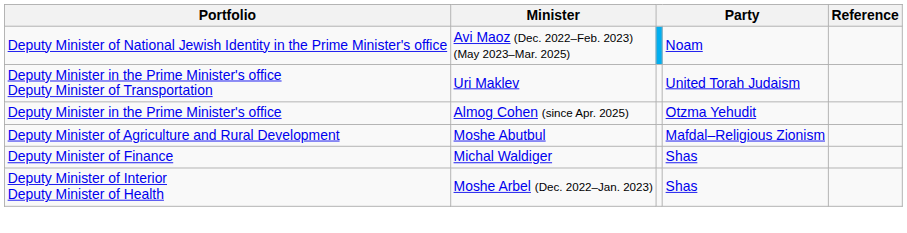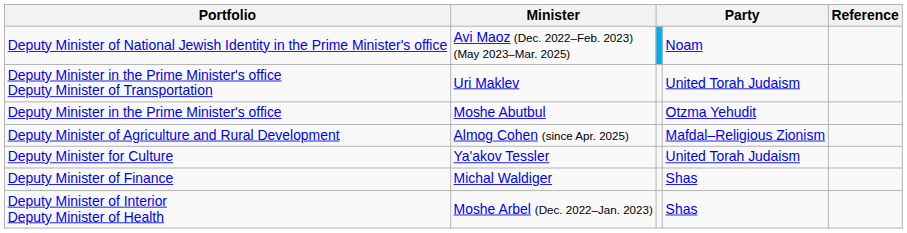(541, 113) Almog Cohen (since Apr. 2025) -> (500, 113) Moshe Abutbul
(500, 135) Moshe Abutbul -> (541, 135) Almog Cohen (since Apr. 2025)
+ row: (90, 157)
